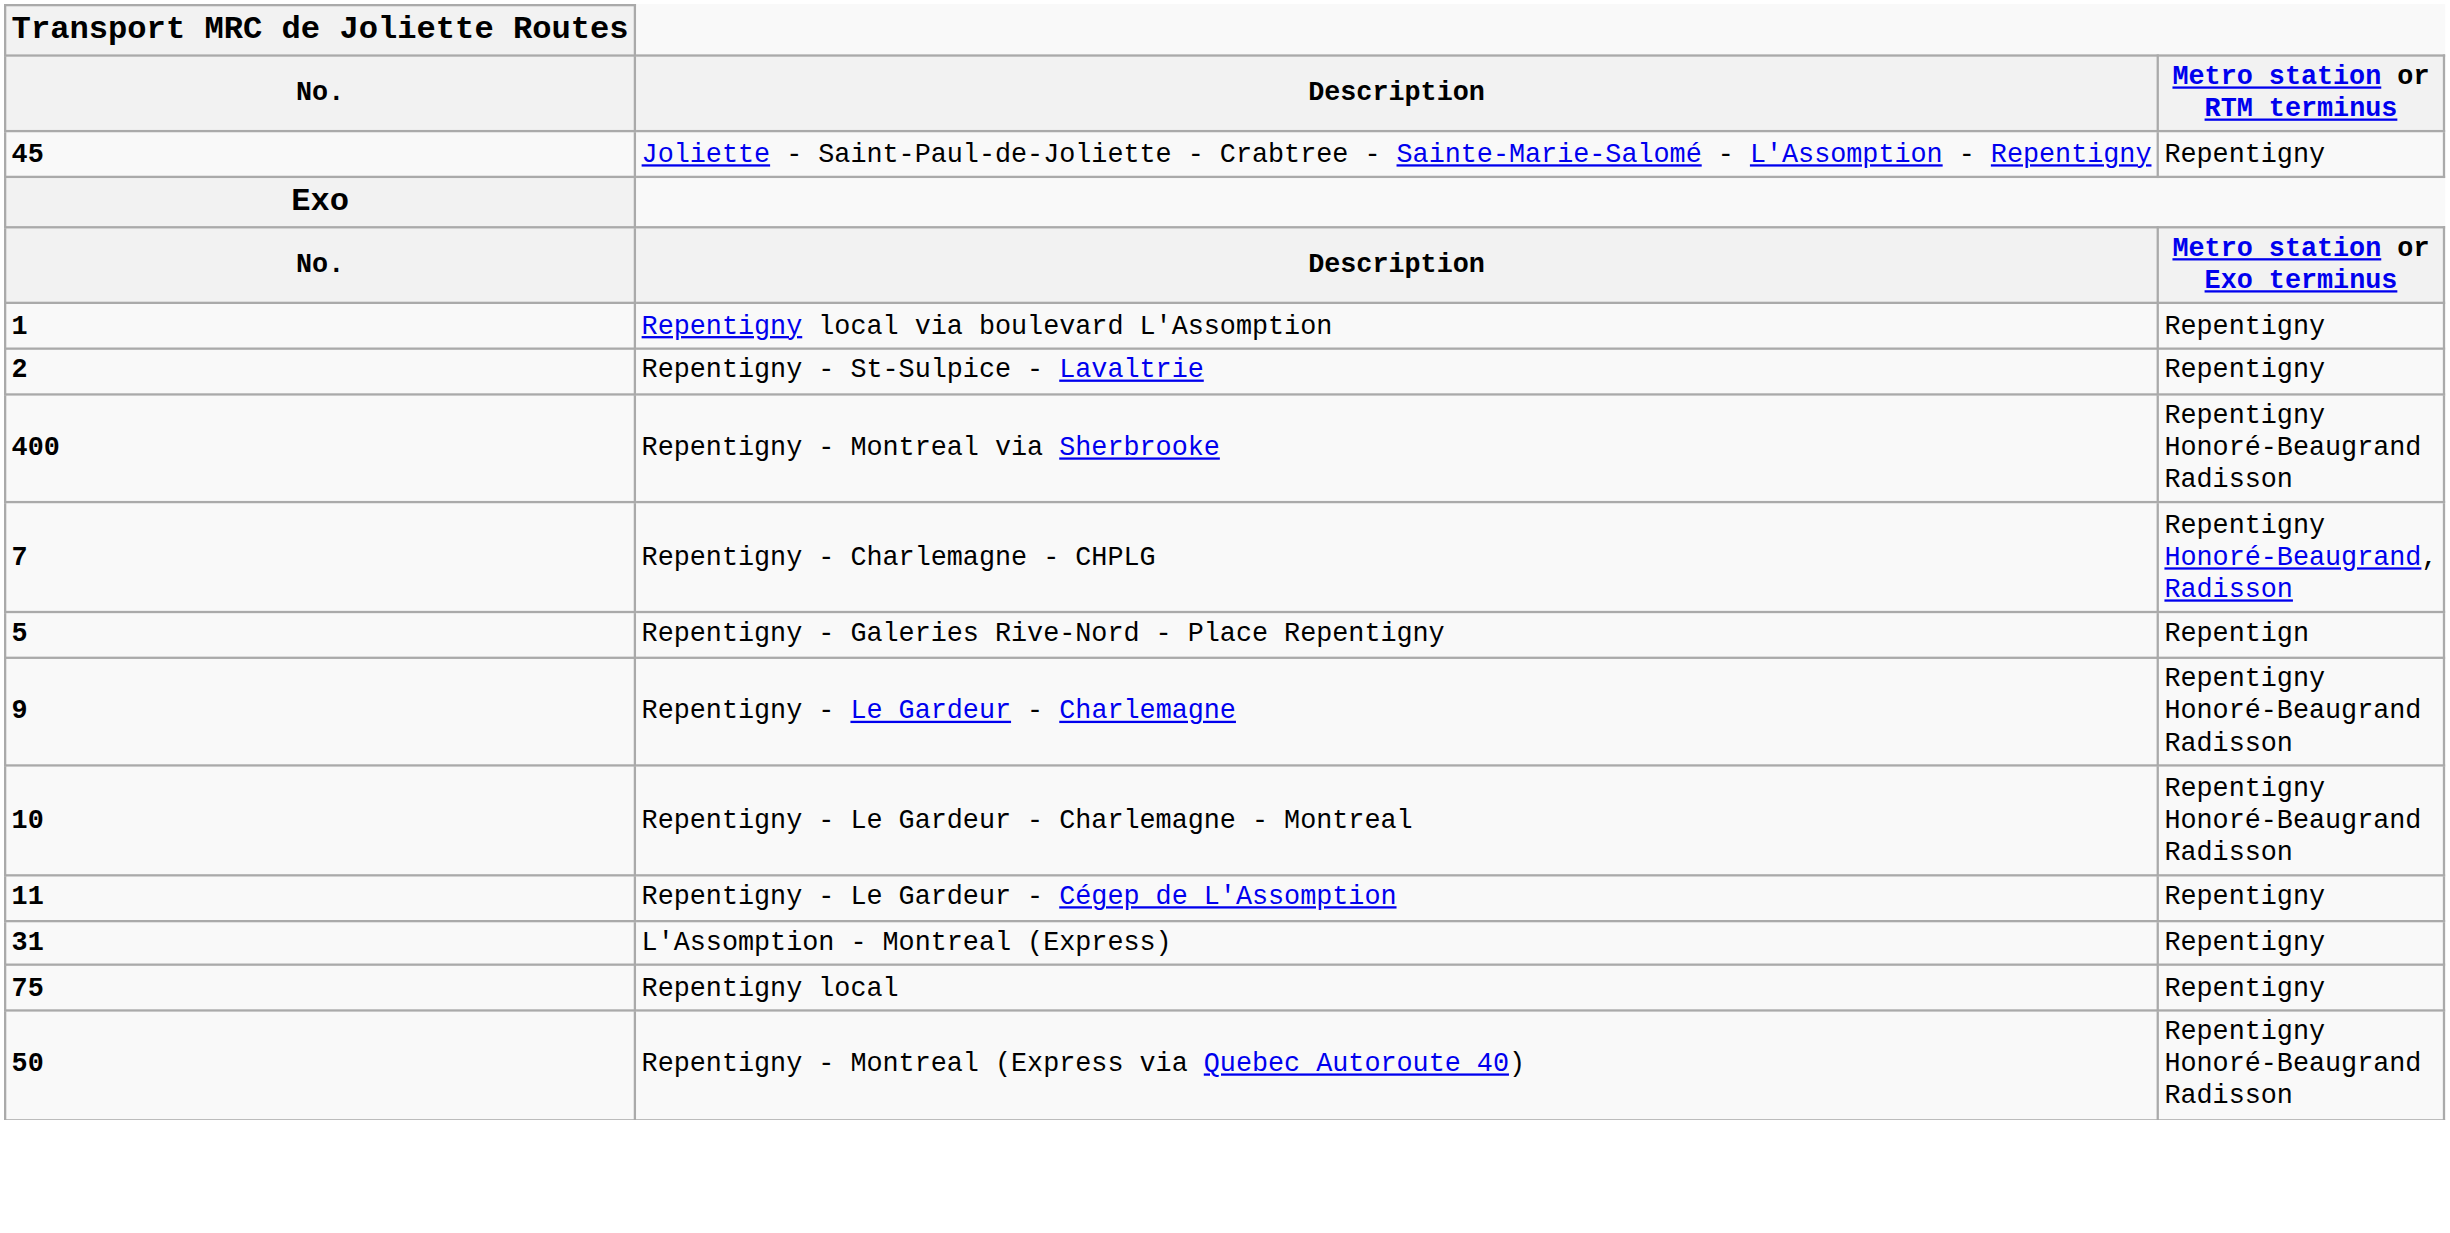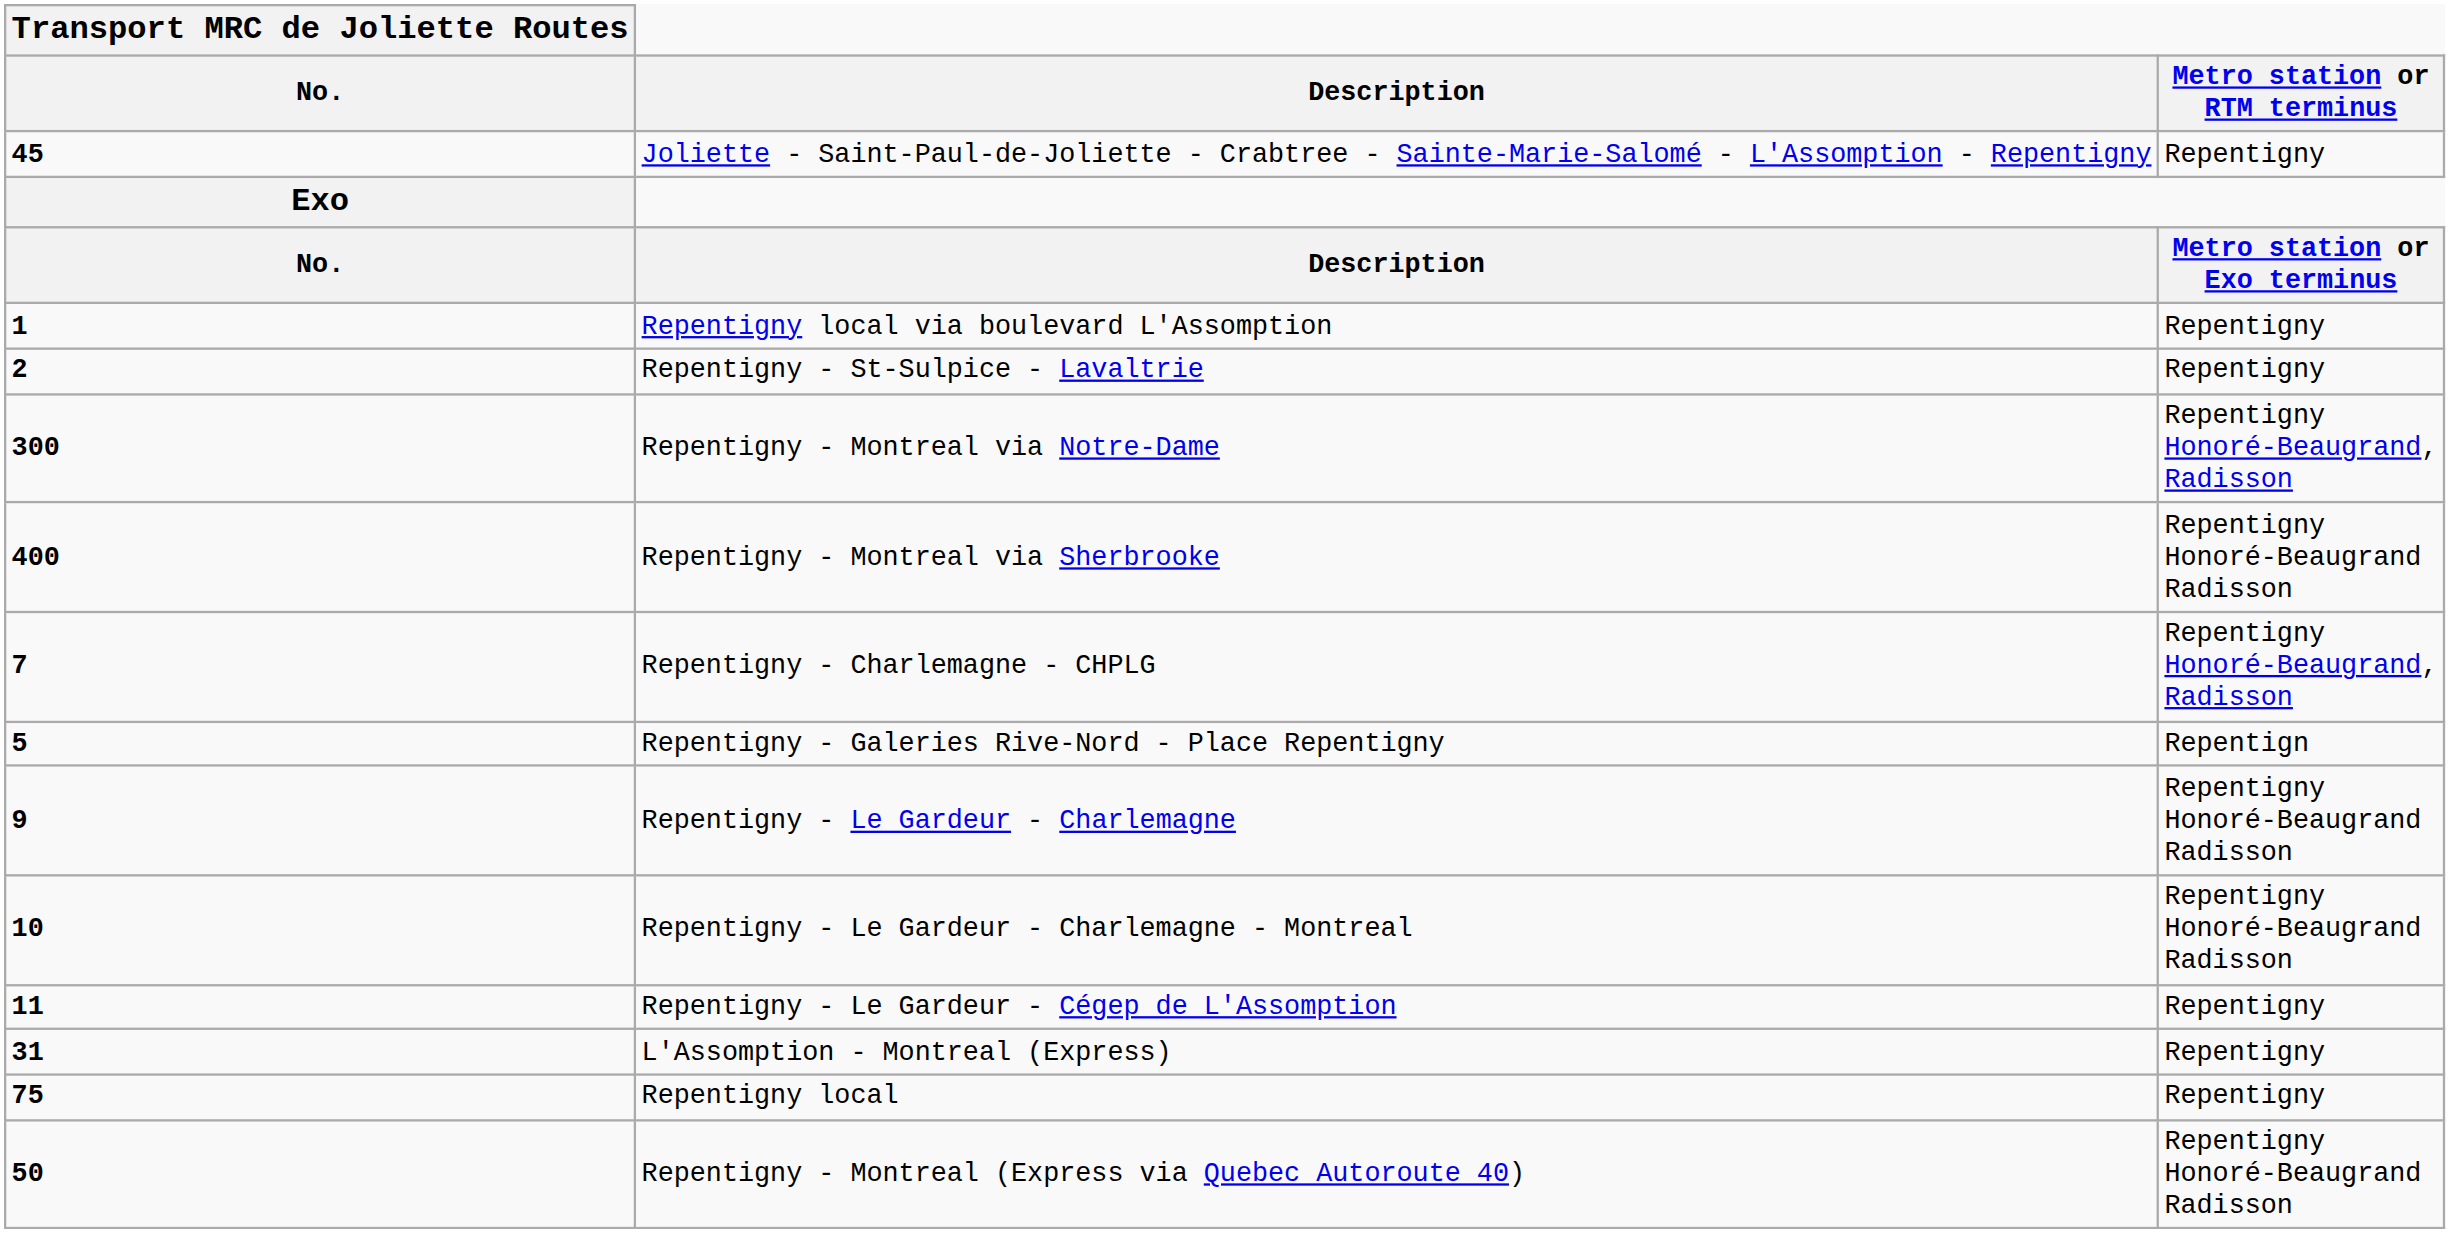+ row: (931, 448)
